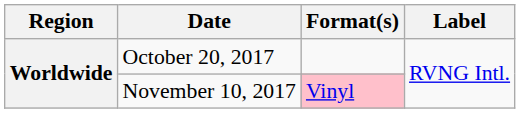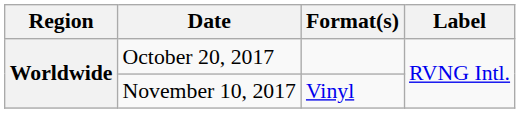(330, 90) pink background -> (330, 90) no background
